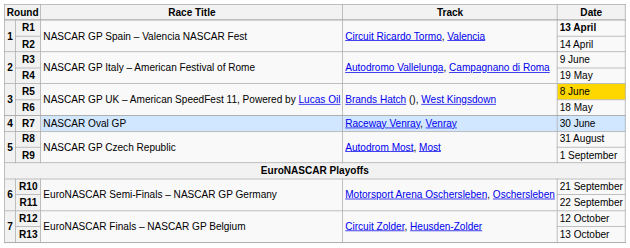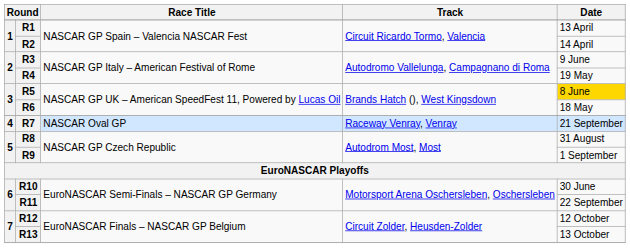(578, 28) bold -> (576, 28) normal
(578, 123) 30 June -> (591, 123) 21 September
(591, 186) 21 September -> (578, 186) 30 June
